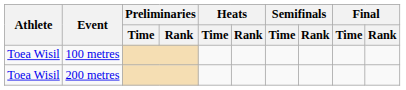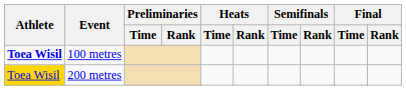(34, 55) normal -> (35, 55) bold
(34, 75) no background -> (34, 75) gold background
